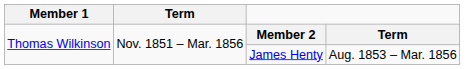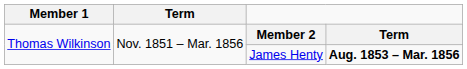(393, 54) normal -> (394, 54) bold
